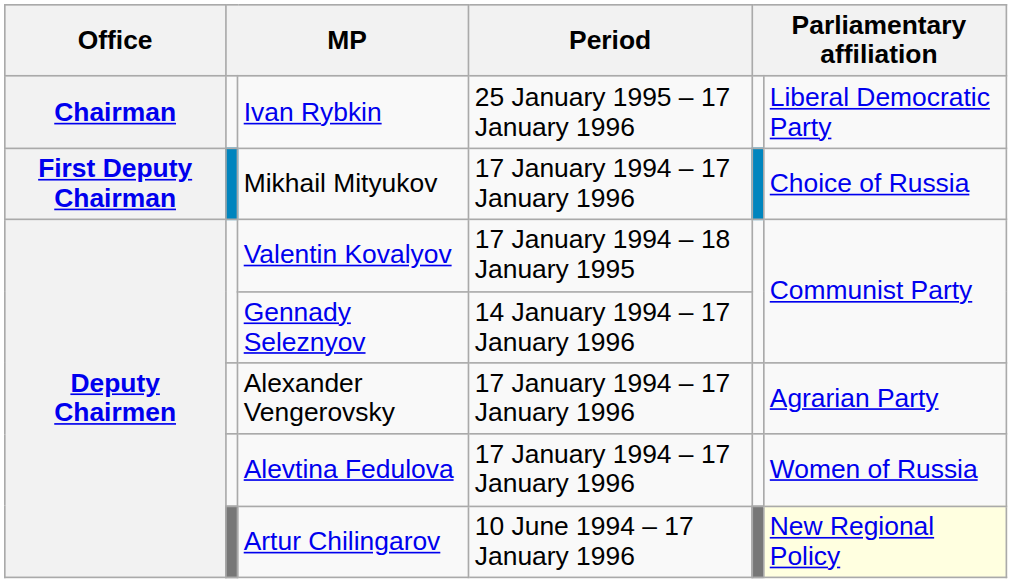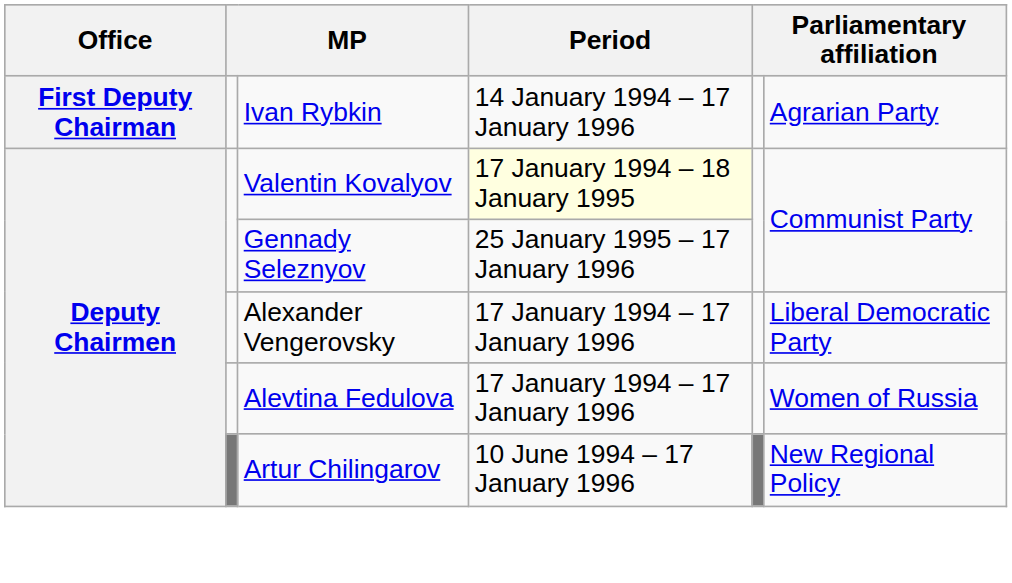(115, 111) Chairman -> (115, 111) First Deputy Chairman
(603, 111) 25 January 1995 – 17 January 1996 -> (603, 111) 14 January 1994 – 17 January 1996
(880, 111) Liberal Democratic Party -> (854, 111) Agrarian Party
- row: (341, 183)
(603, 254) no background -> (603, 183) lightyellow background
(603, 326) 14 January 1994 – 17 January 1996 -> (603, 254) 25 January 1995 – 17 January 1996
(854, 398) Agrarian Party -> (880, 326) Liberal Democratic Party
(852, 541) lightyellow background -> (852, 469) no background
